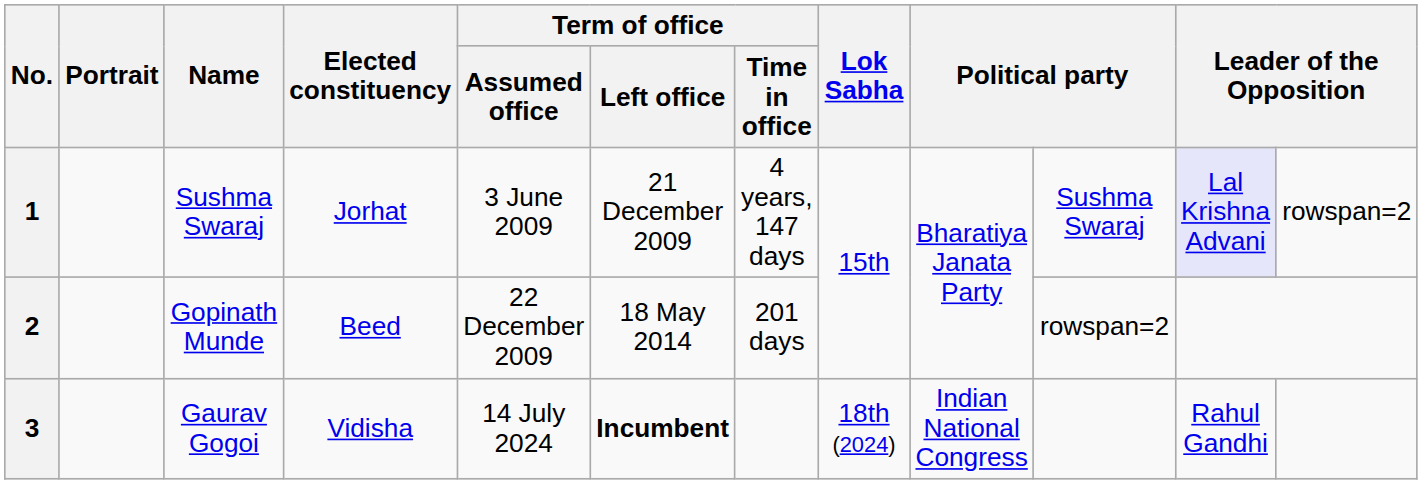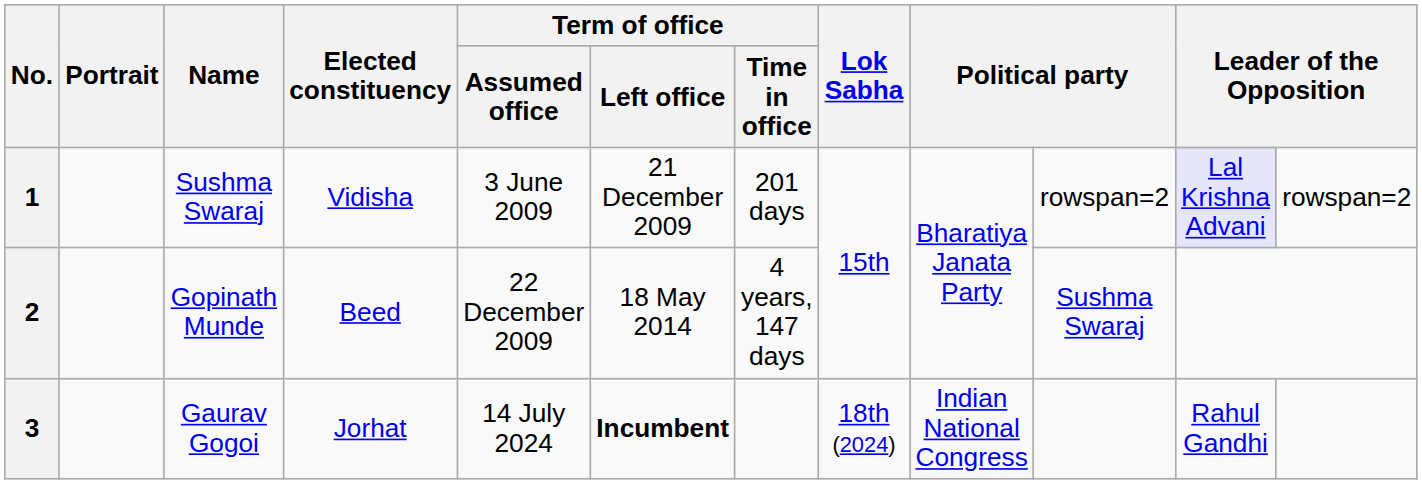(370, 211) Jorhat -> (370, 197) Vidisha
(777, 211) 4 years, 147 days -> (777, 197) 201 days
(1104, 211) Sushma Swaraj -> (1104, 197) rowspan=2
(777, 327) 201 days -> (777, 312) 4 years, 147 days
(1104, 327) rowspan=2 -> (1104, 312) Sushma Swaraj
(370, 427) Vidisha -> (370, 427) Jorhat
